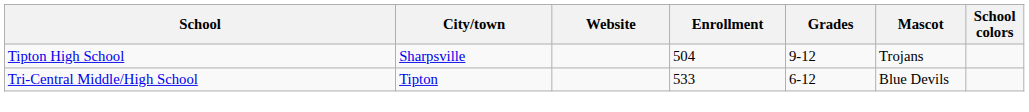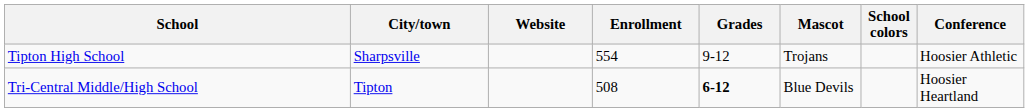+ column: (970, 24)
(684, 56) 504 -> (607, 56) 554
(684, 79) 533 -> (607, 87) 508
(802, 79) normal -> (716, 87) bold
